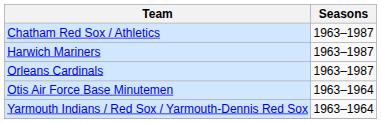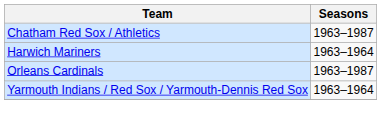(344, 52) 1963–1987 -> (344, 52) 1963–1964
- row: (90, 90)
